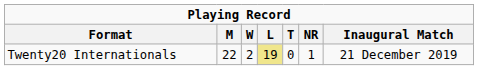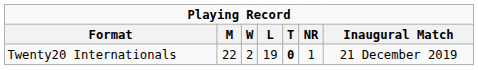(270, 54) khaki background -> (270, 54) no background
(291, 54) normal -> (291, 54) bold
